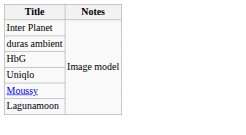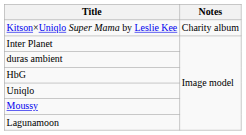+ row: (92, 28)
